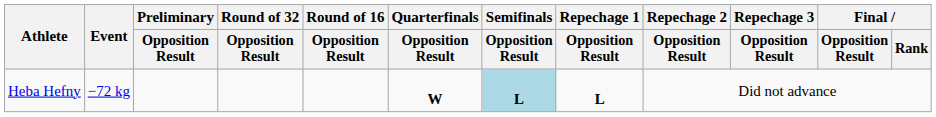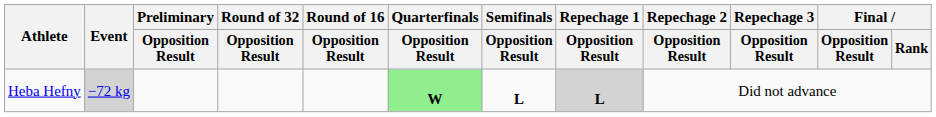(109, 90) no background -> (109, 90) lightgrey background
(435, 99) no background -> (435, 99) lightgreen background
(519, 99) lightblue background -> (519, 99) no background
(600, 99) no background -> (600, 99) lightgrey background
